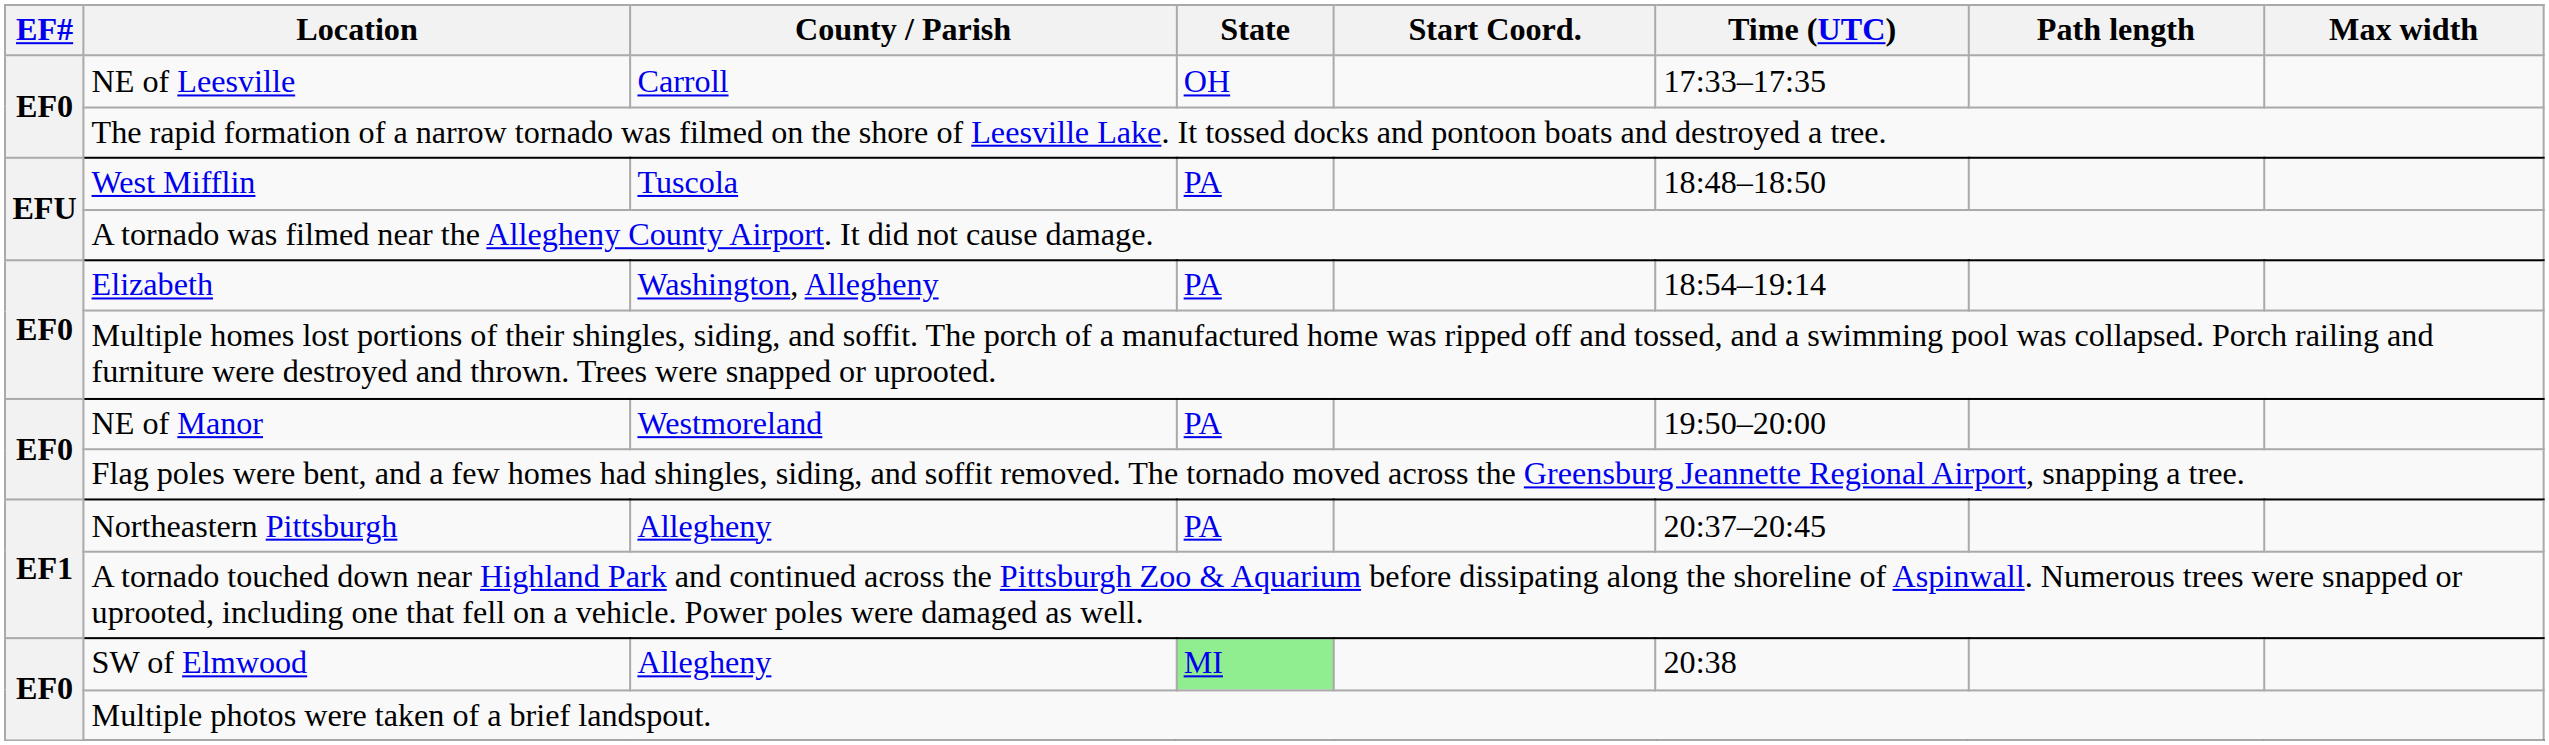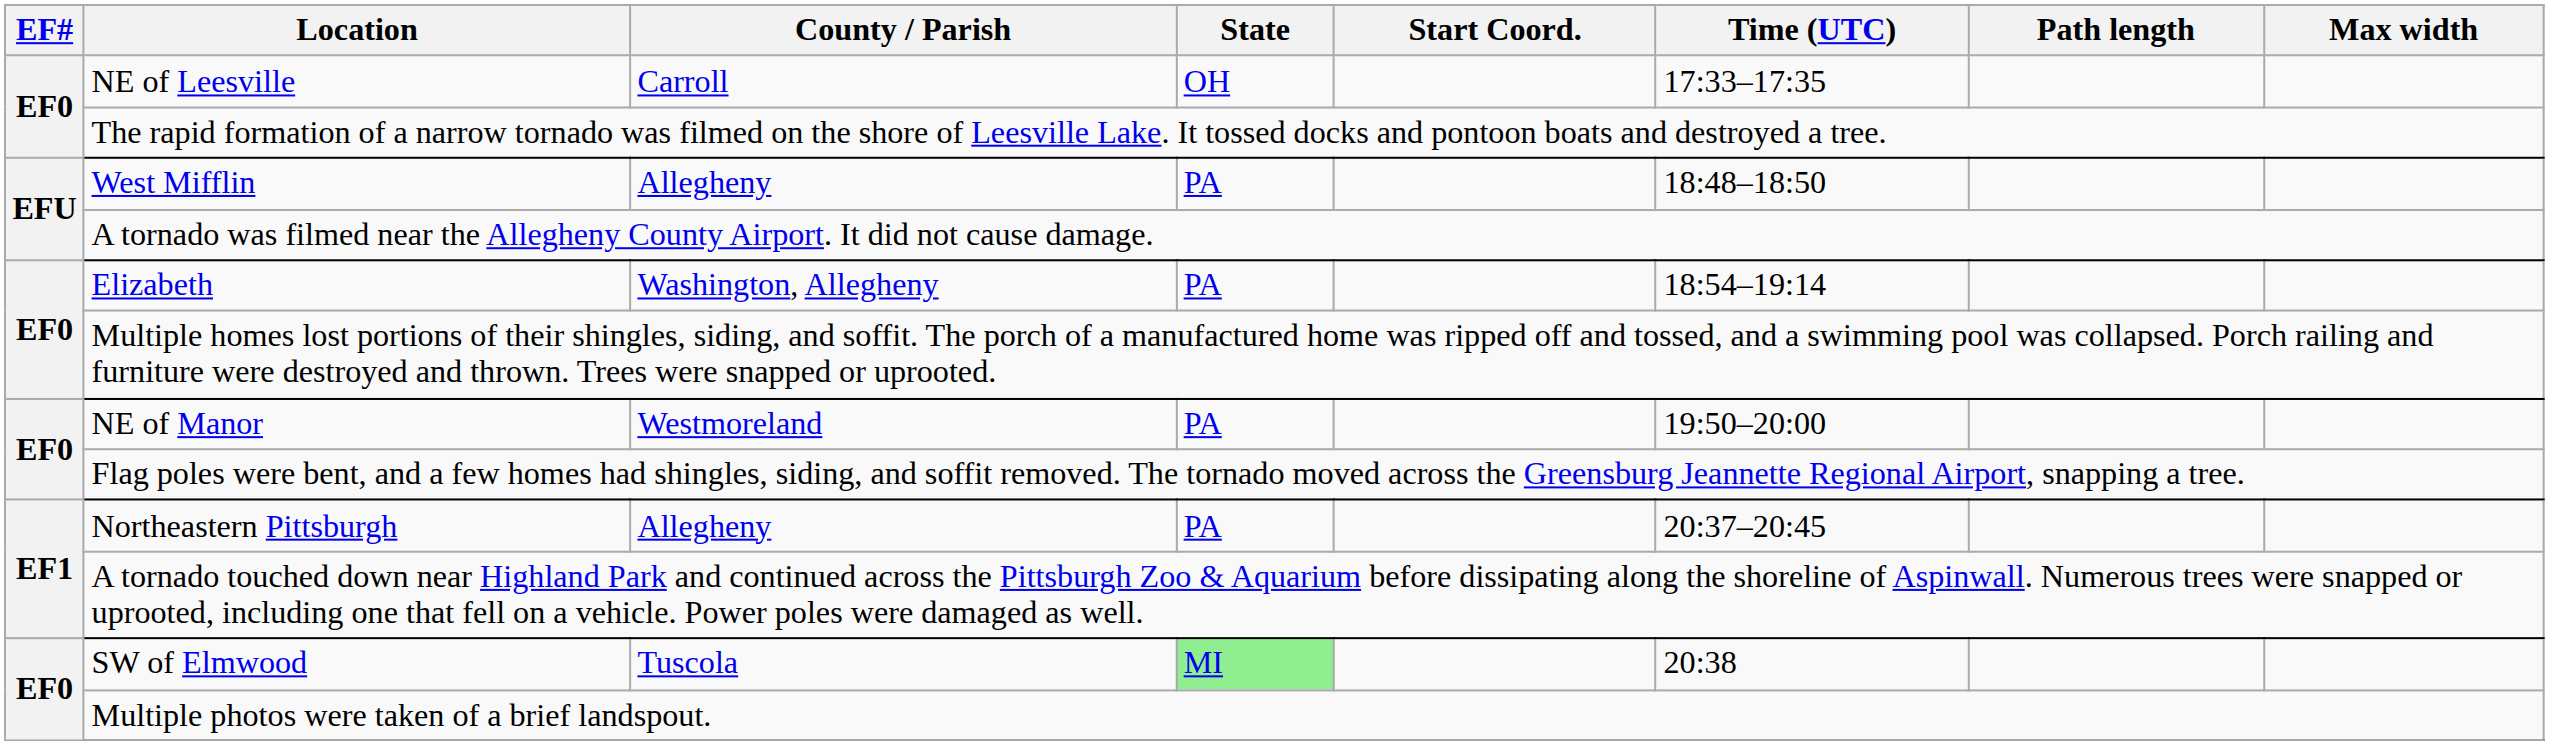(688, 183) Tuscola -> (704, 183) Allegheny
(704, 663) Allegheny -> (688, 663) Tuscola
